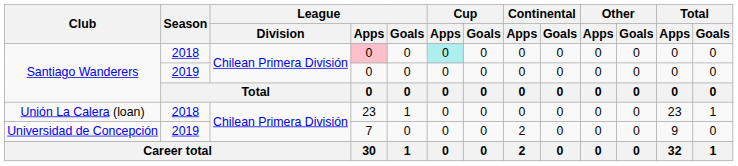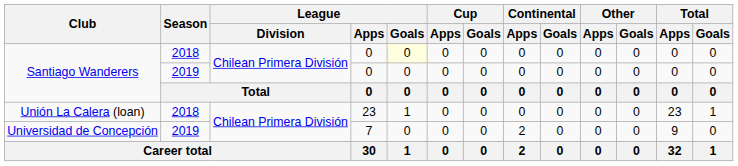(369, 53) pink background -> (369, 53) no background
(407, 53) no background -> (407, 53) lightyellow background
(445, 53) paleturquoise background -> (445, 53) no background
